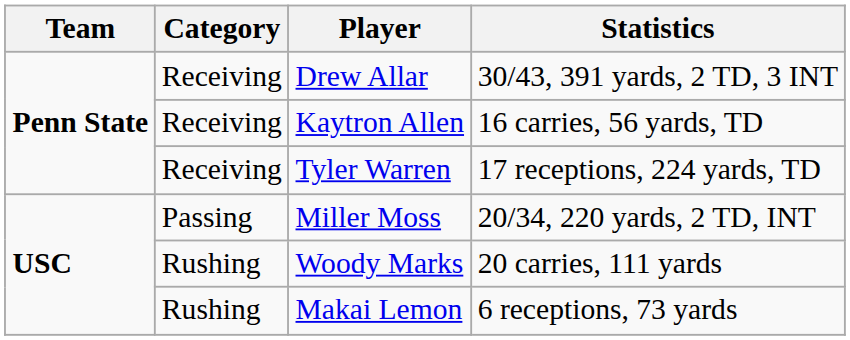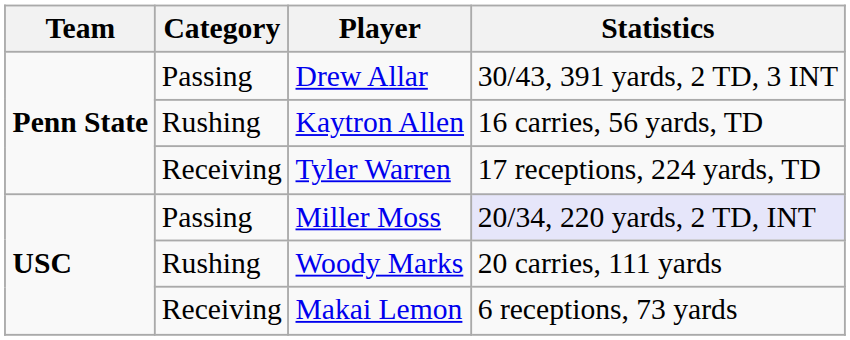(222, 75) Receiving -> (207, 75) Passing
(222, 122) Receiving -> (211, 122) Rushing
(647, 216) no background -> (647, 216) lavender background
(211, 310) Rushing -> (222, 310) Receiving
